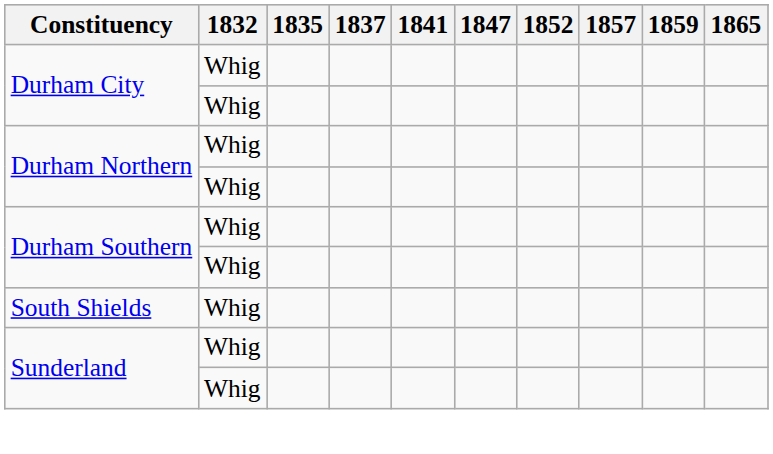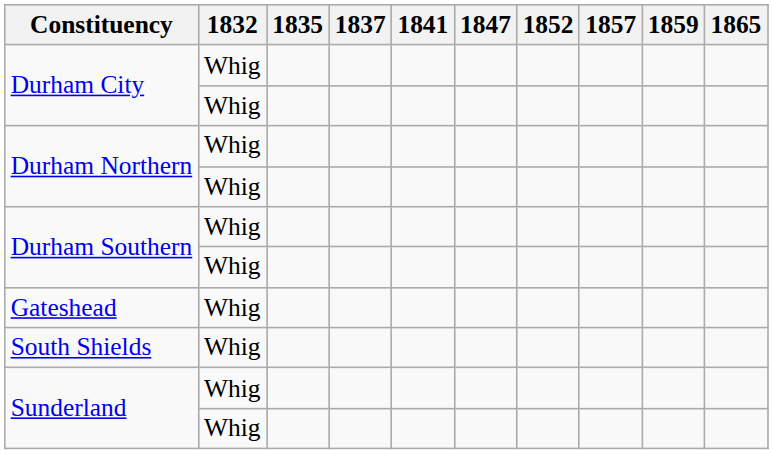+ row: (64, 307)
